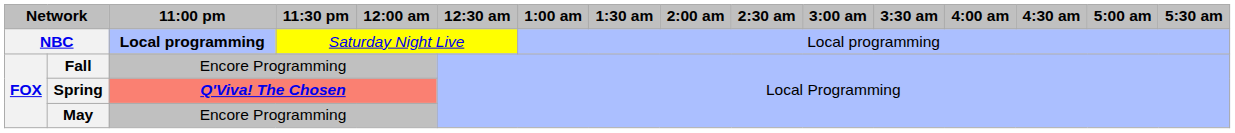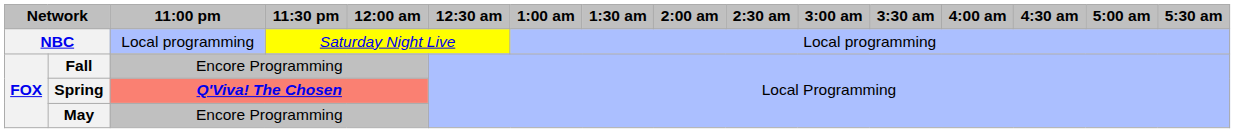(192, 41) bold -> (188, 41) normal
